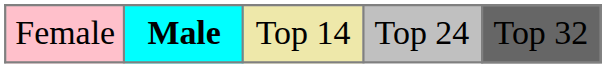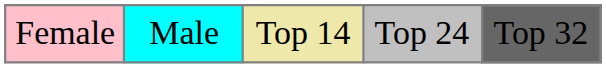(184, 33) bold -> (184, 33) normal
